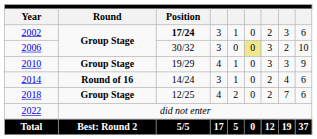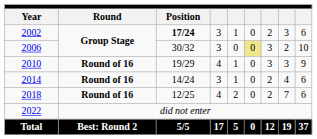(107, 64) Group Stage -> (107, 64) Round of 16
(107, 95) Group Stage -> (107, 95) Round of 16
